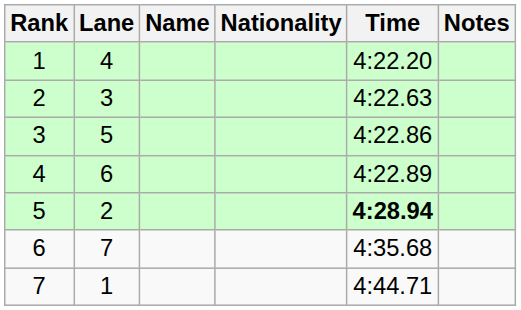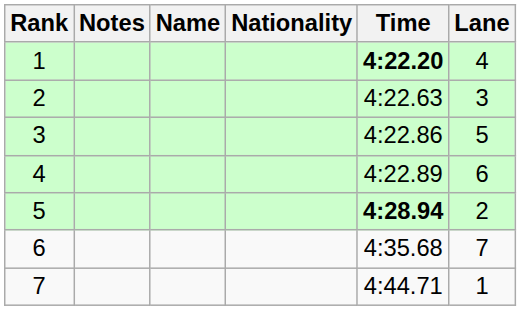columns swapped: (107, 23) <-> (477, 23)
(393, 60) normal -> (403, 60) bold
